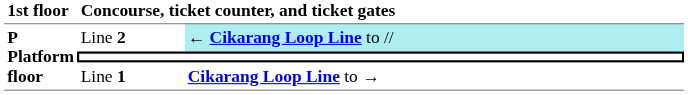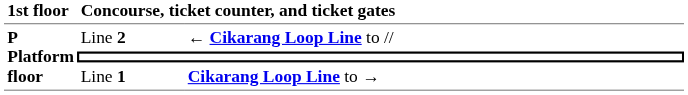(291, 37) paleturquoise background -> (291, 37) no background
